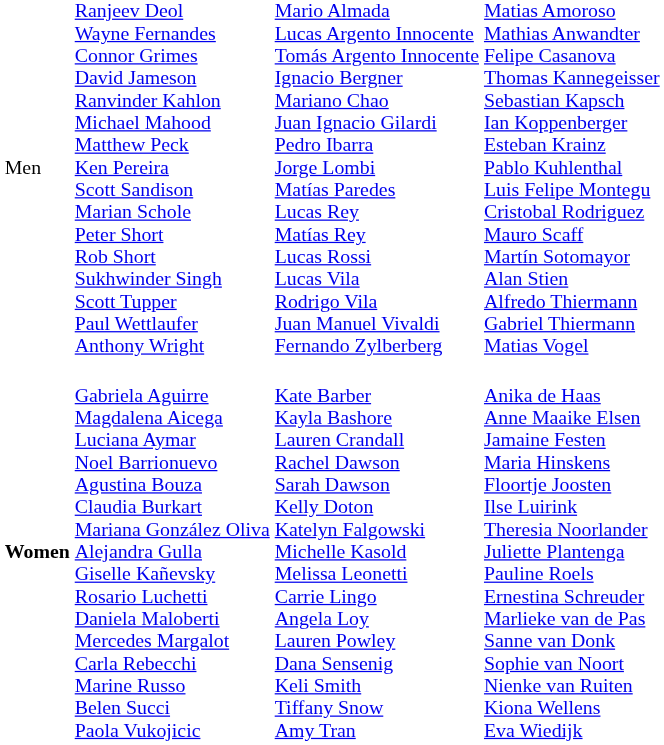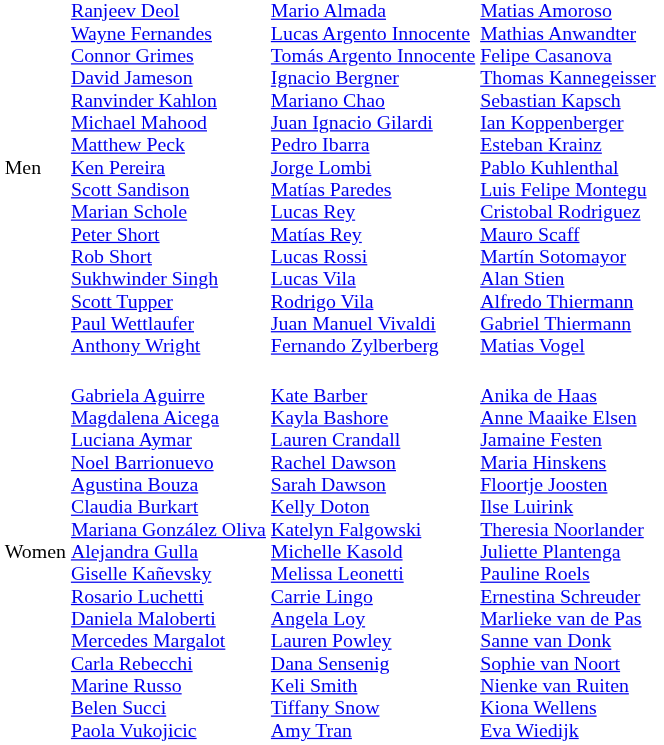(37, 551) bold -> (35, 551) normal
